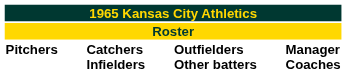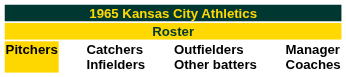(32, 50) no background -> (32, 50) gold background
